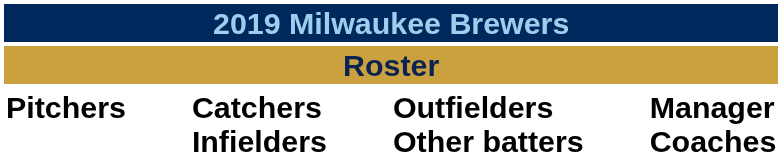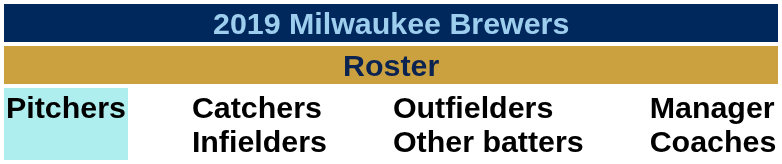(66, 107) no background -> (66, 107) paleturquoise background
